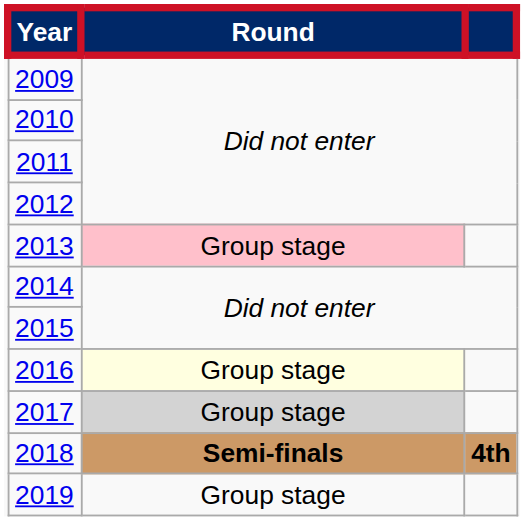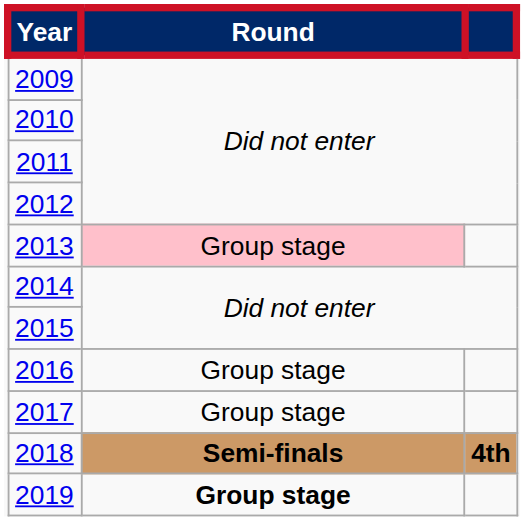(273, 370) lightyellow background -> (273, 370) no background
(273, 412) lightgrey background -> (273, 412) no background
(273, 495) normal -> (273, 495) bold
